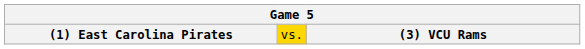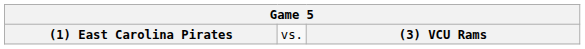(292, 34) gold background -> (292, 34) no background
